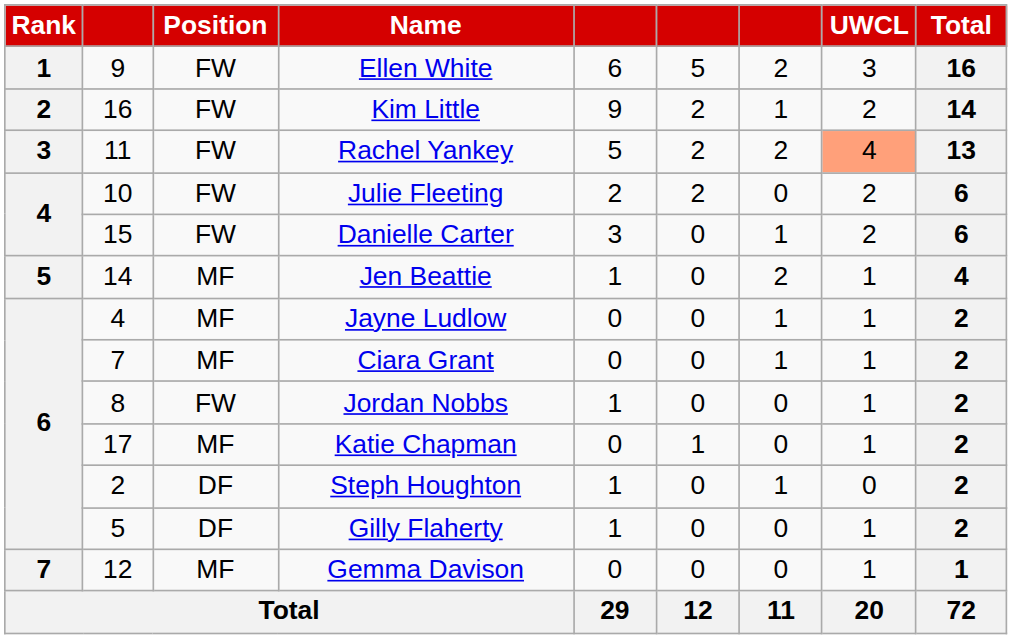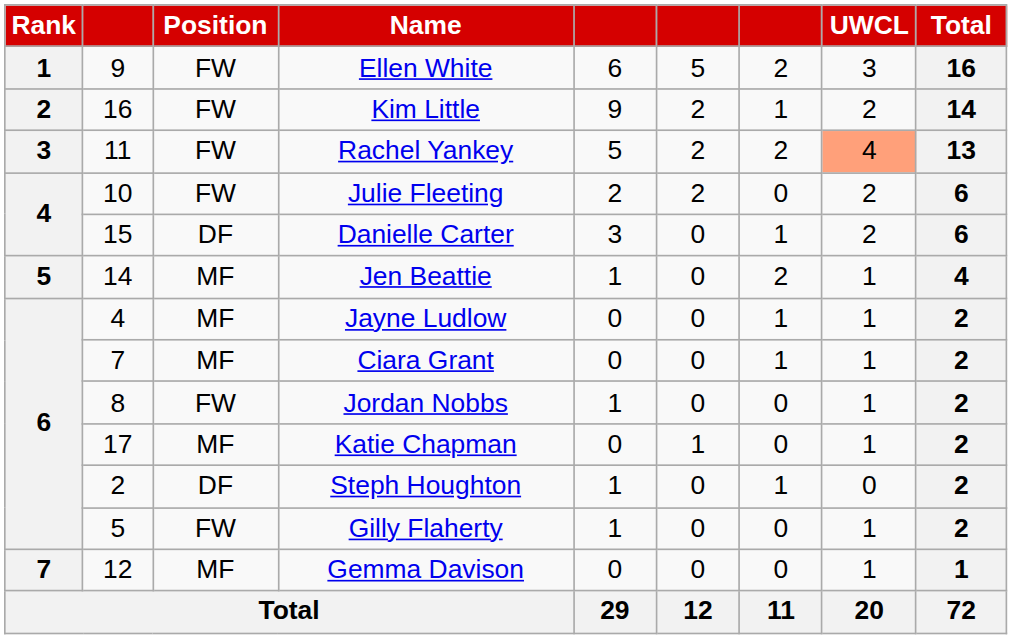(215, 234) FW -> (215, 234) DF
(215, 527) DF -> (215, 527) FW
